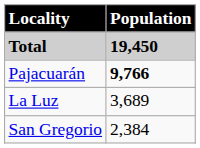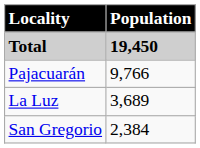(130, 73) bold -> (130, 73) normal
